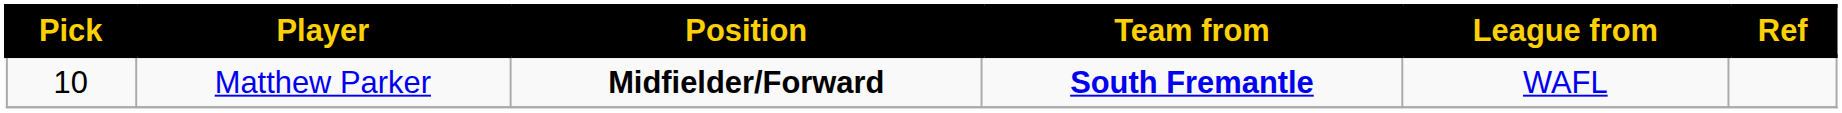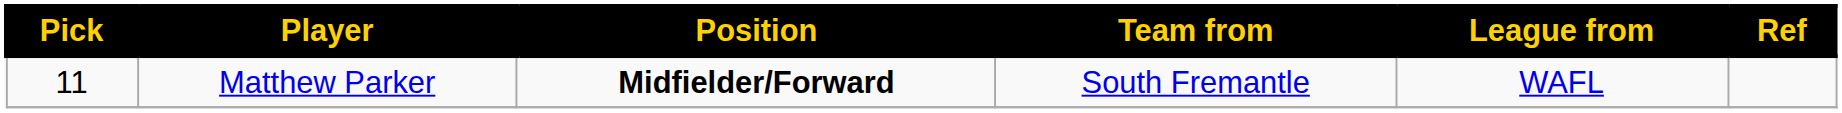(71, 81) 10 -> (72, 81) 11
(1192, 81) bold -> (1196, 81) normal
